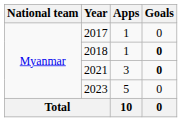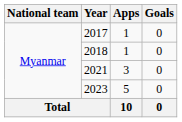(159, 51) bold -> (159, 51) normal
(159, 70) bold -> (159, 70) normal
